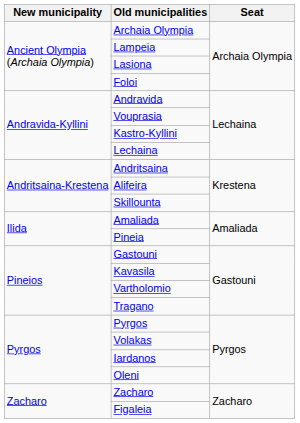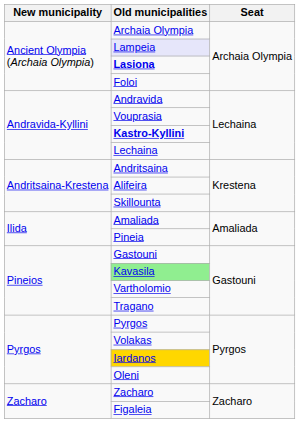(134, 47) no background -> (134, 47) lavender background
(133, 64) normal -> (134, 64) bold
(145, 133) normal -> (149, 133) bold
(134, 271) no background -> (134, 271) lightgreen background
(135, 358) no background -> (135, 358) gold background
